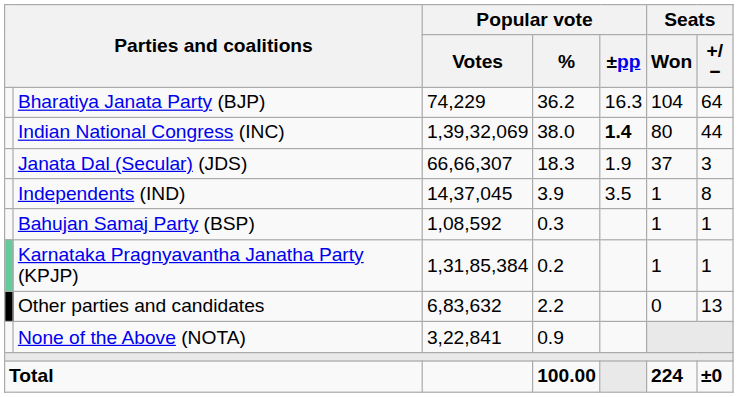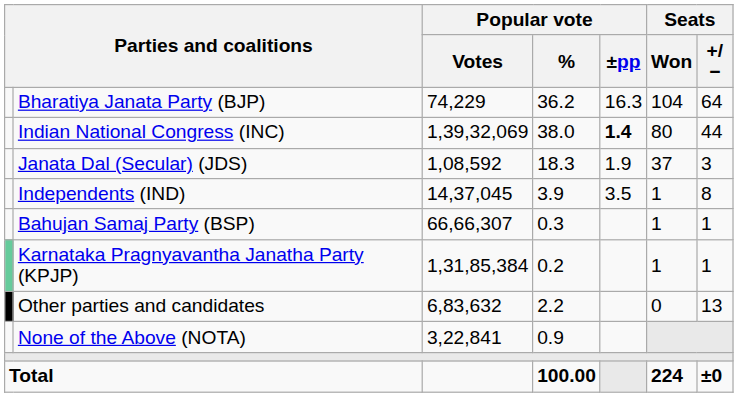(470, 163) 66,66,307 -> (464, 163) 1,08,592
(464, 224) 1,08,592 -> (470, 224) 66,66,307
